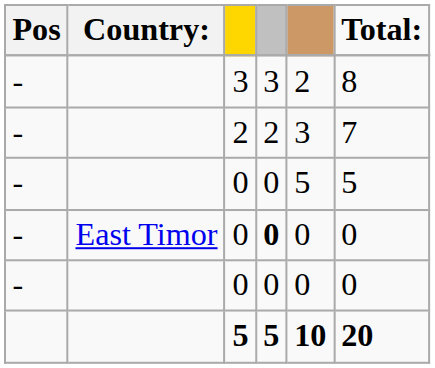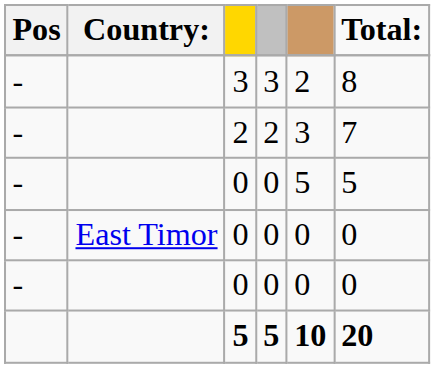(271, 234) bold -> (271, 234) normal
